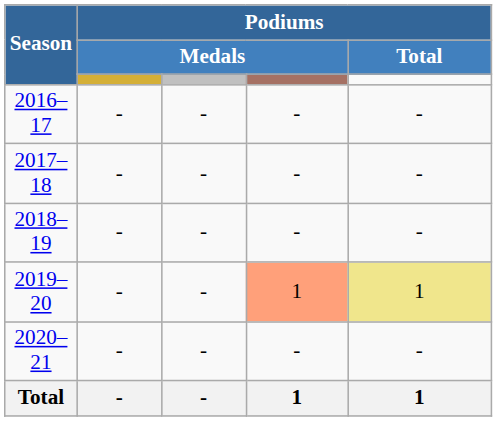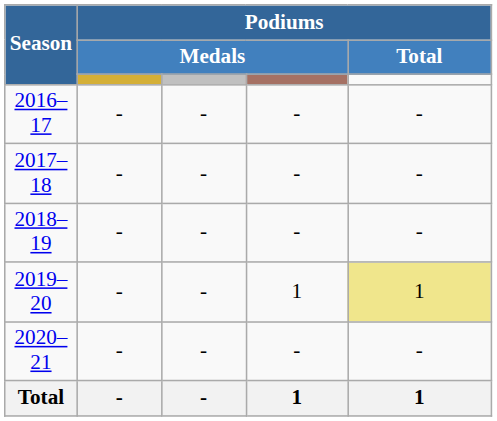(297, 291) lightsalmon background -> (297, 291) no background
